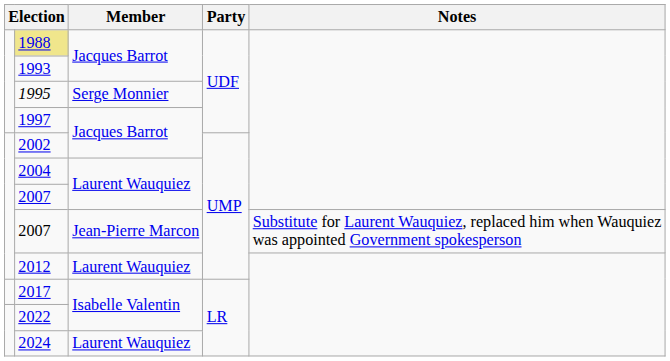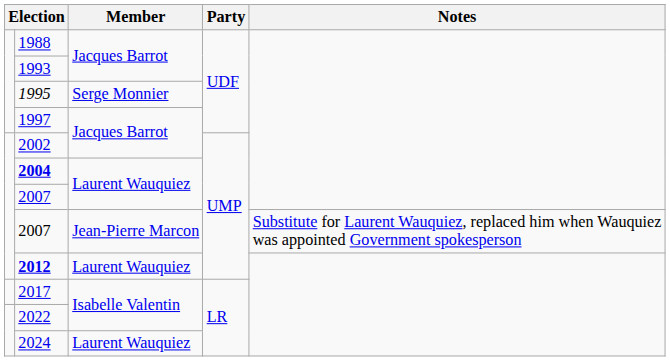(34, 42) khaki background -> (34, 42) no background
(34, 171) normal -> (34, 171) bold
(34, 266) normal -> (34, 266) bold
